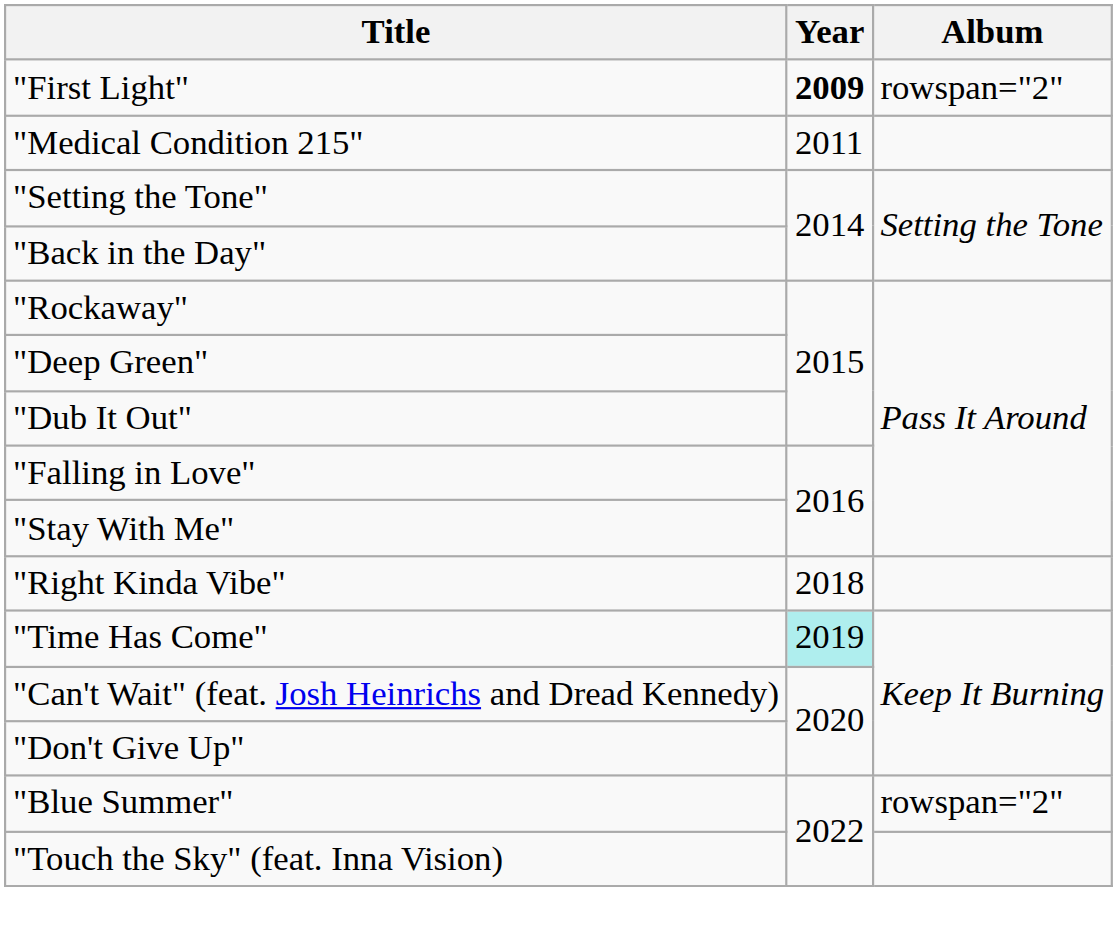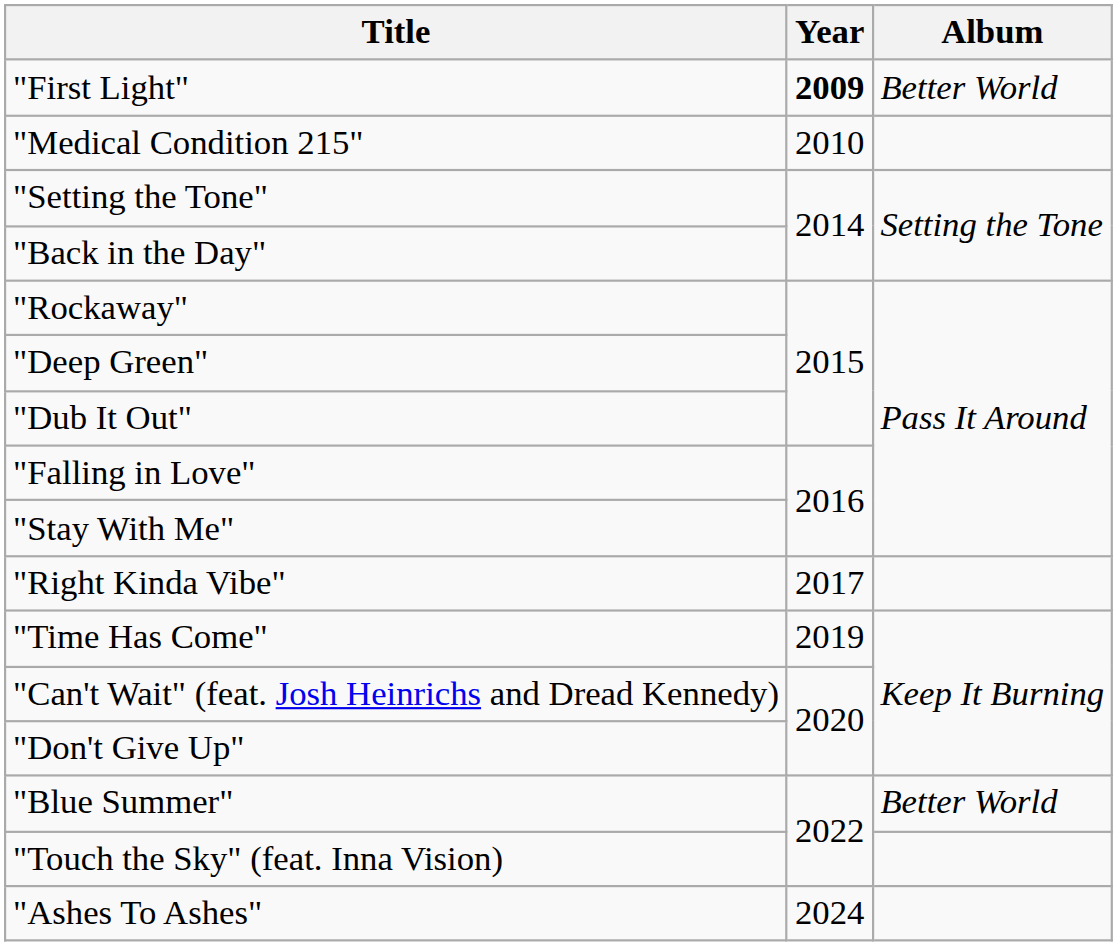(972, 87) rowspan="2" -> (969, 87) Better World
(829, 142) 2011 -> (830, 142) 2010
(830, 582) 2018 -> (830, 582) 2017
(830, 637) paleturquoise background -> (830, 637) no background
(972, 802) rowspan="2" -> (969, 802) Better World
+ row: (138, 913)
